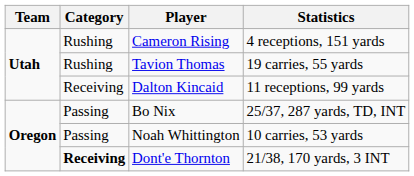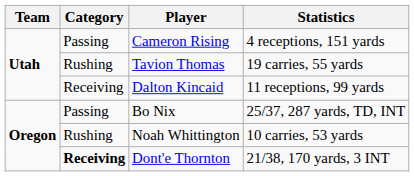(88, 40) Rushing -> (86, 40) Passing
(86, 135) Passing -> (88, 135) Rushing
